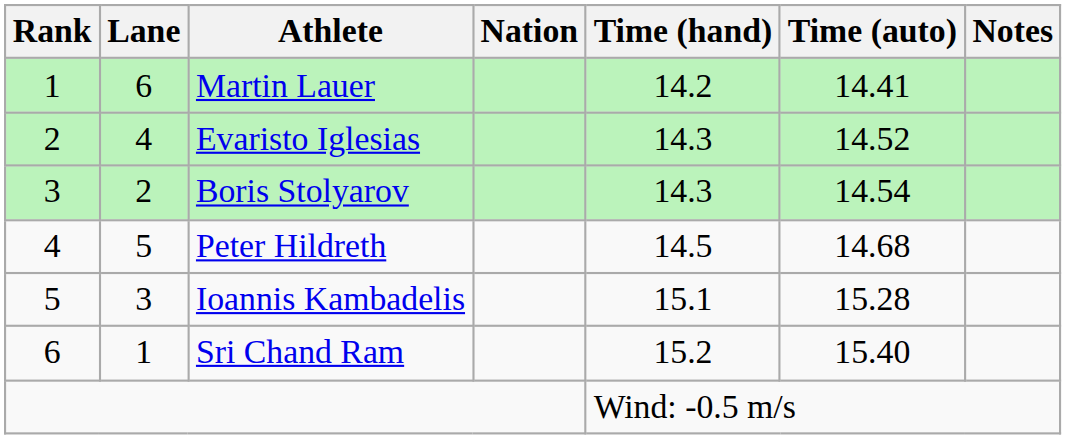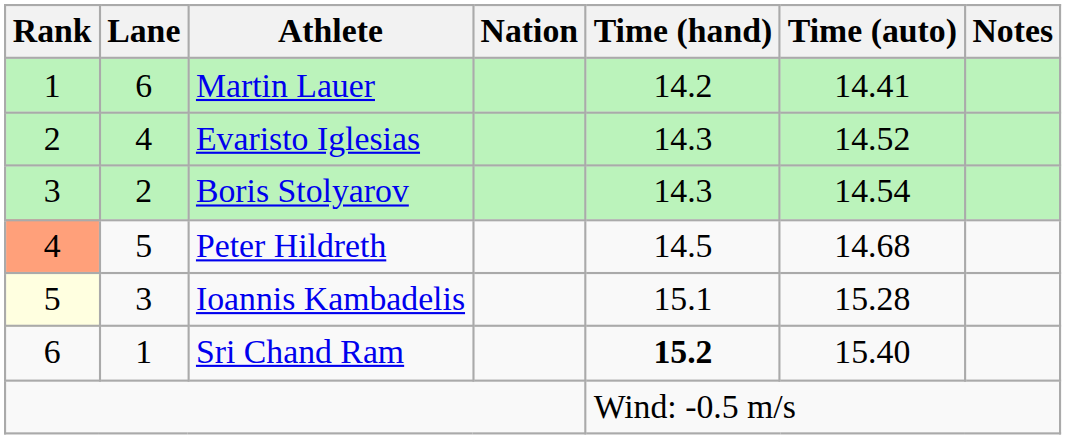(52, 245) no background -> (52, 245) lightsalmon background
(52, 298) no background -> (52, 298) lightyellow background
(683, 352) normal -> (683, 352) bold
